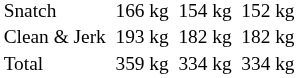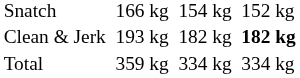(268, 37) normal -> (268, 37) bold
